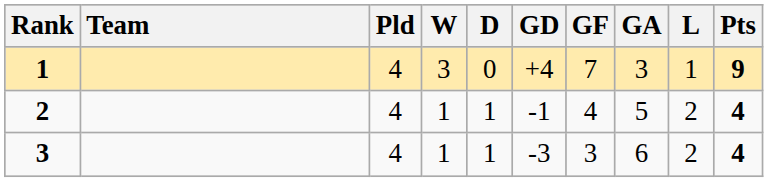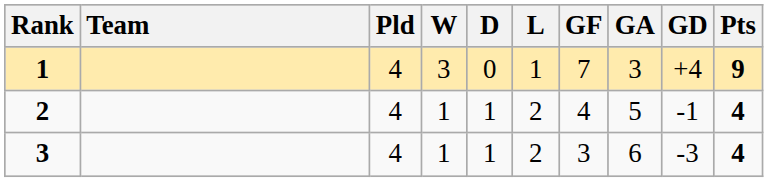columns swapped: (691, 25) <-> (539, 25)
